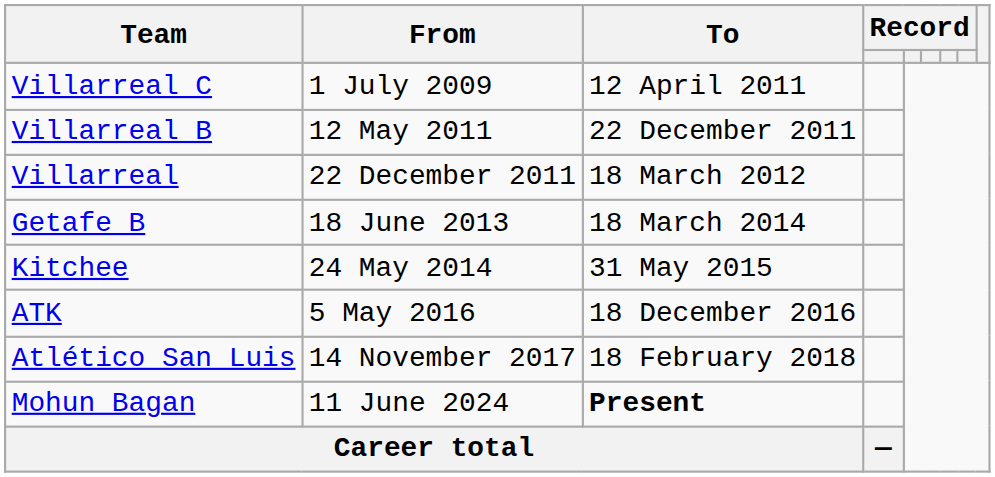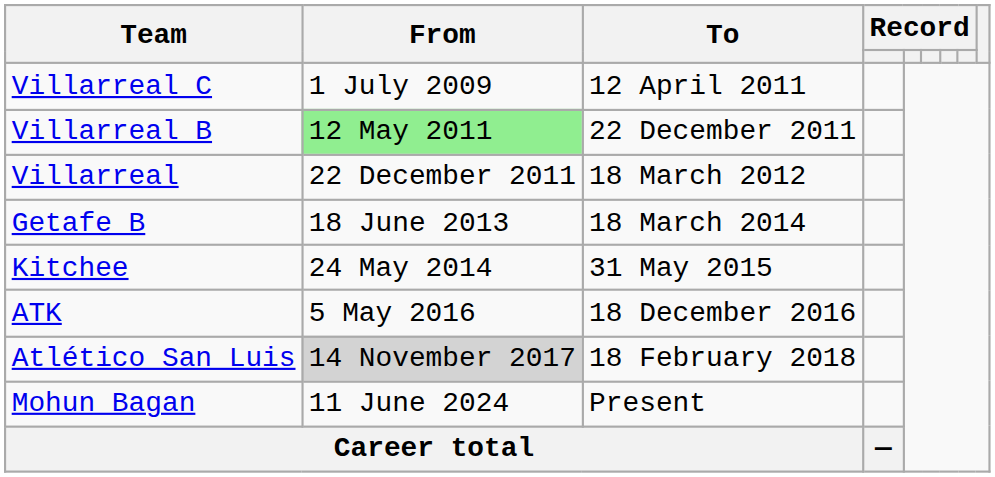(401, 132) no background -> (401, 132) lightgreen background
(442, 358) no background -> (442, 358) lightgrey background
(648, 404) bold -> (648, 404) normal
